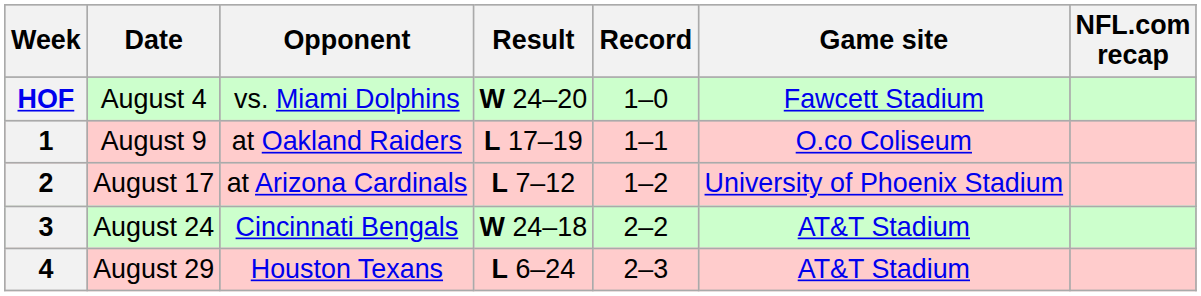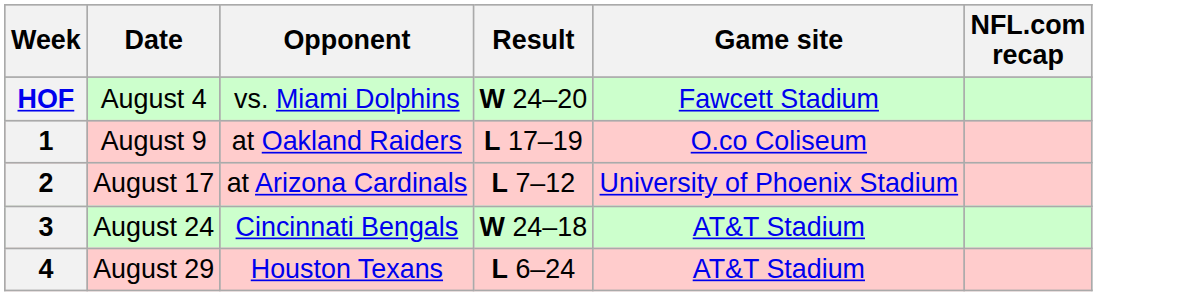- column: (646, 40)
